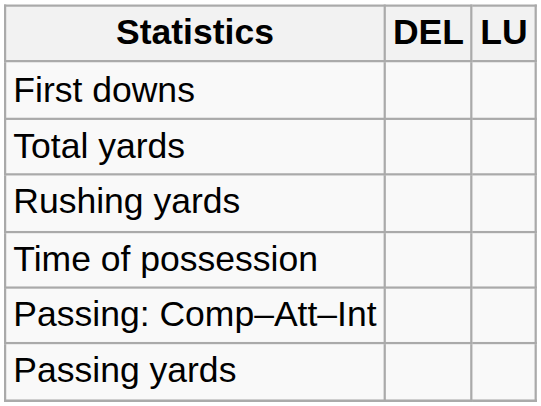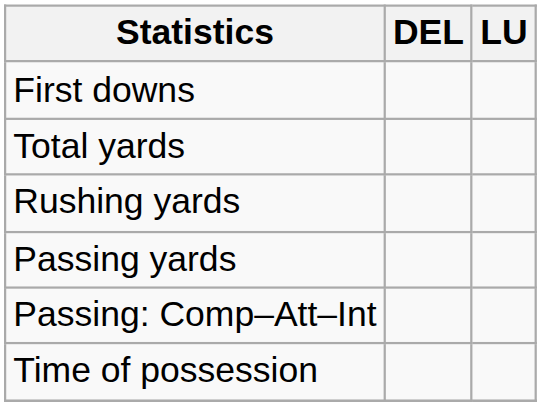rows swapped: (125, 371) <-> (166, 258)
